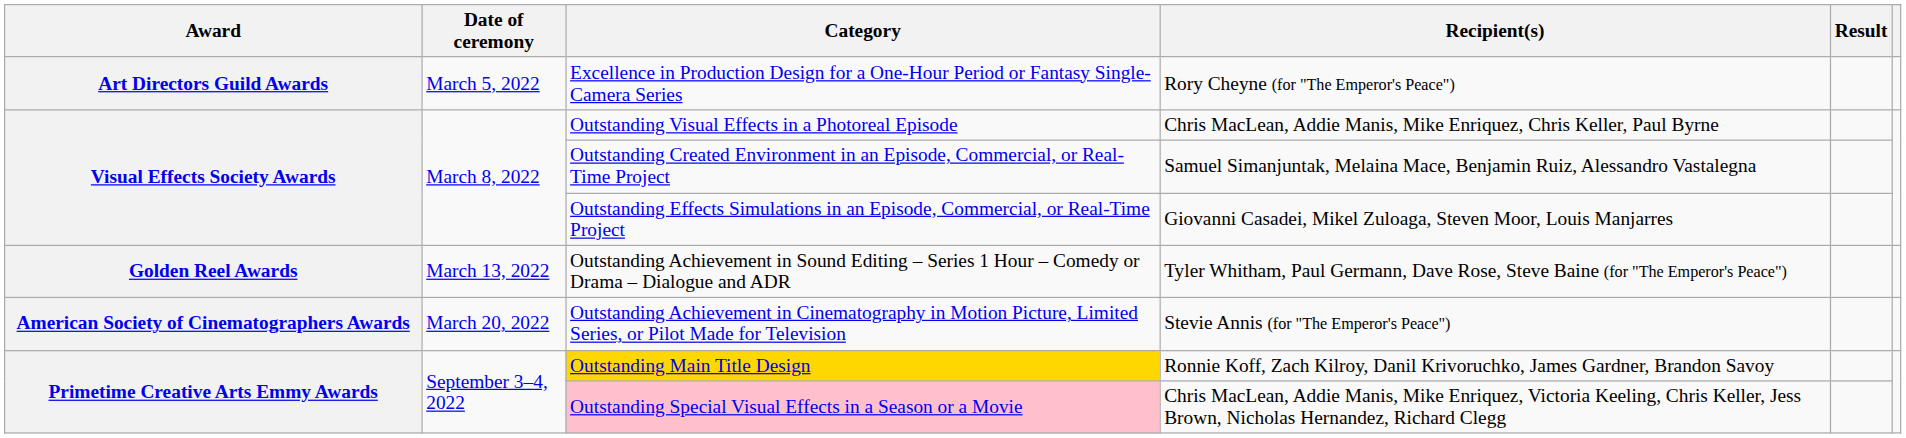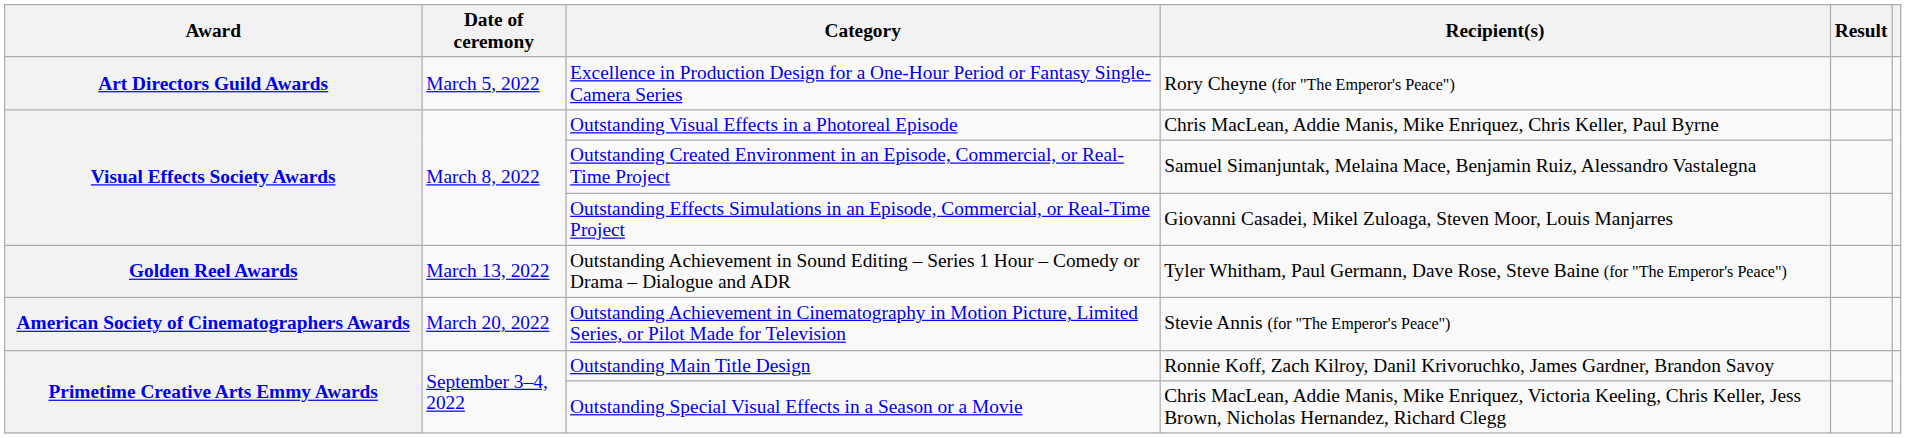(690, 365) gold background -> (690, 365) no background
(796, 407) pink background -> (796, 407) no background
